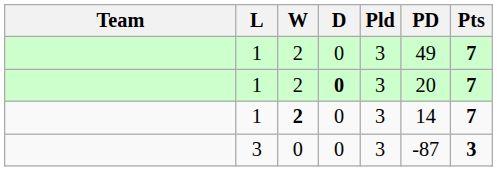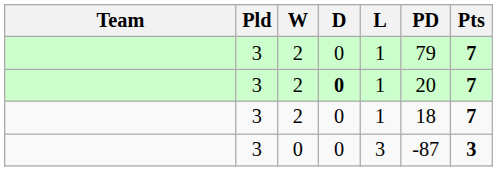columns swapped: (380, 20) <-> (257, 20)
(426, 52) 49 -> (426, 52) 79
(298, 117) bold -> (298, 117) normal
(426, 117) 14 -> (426, 117) 18
